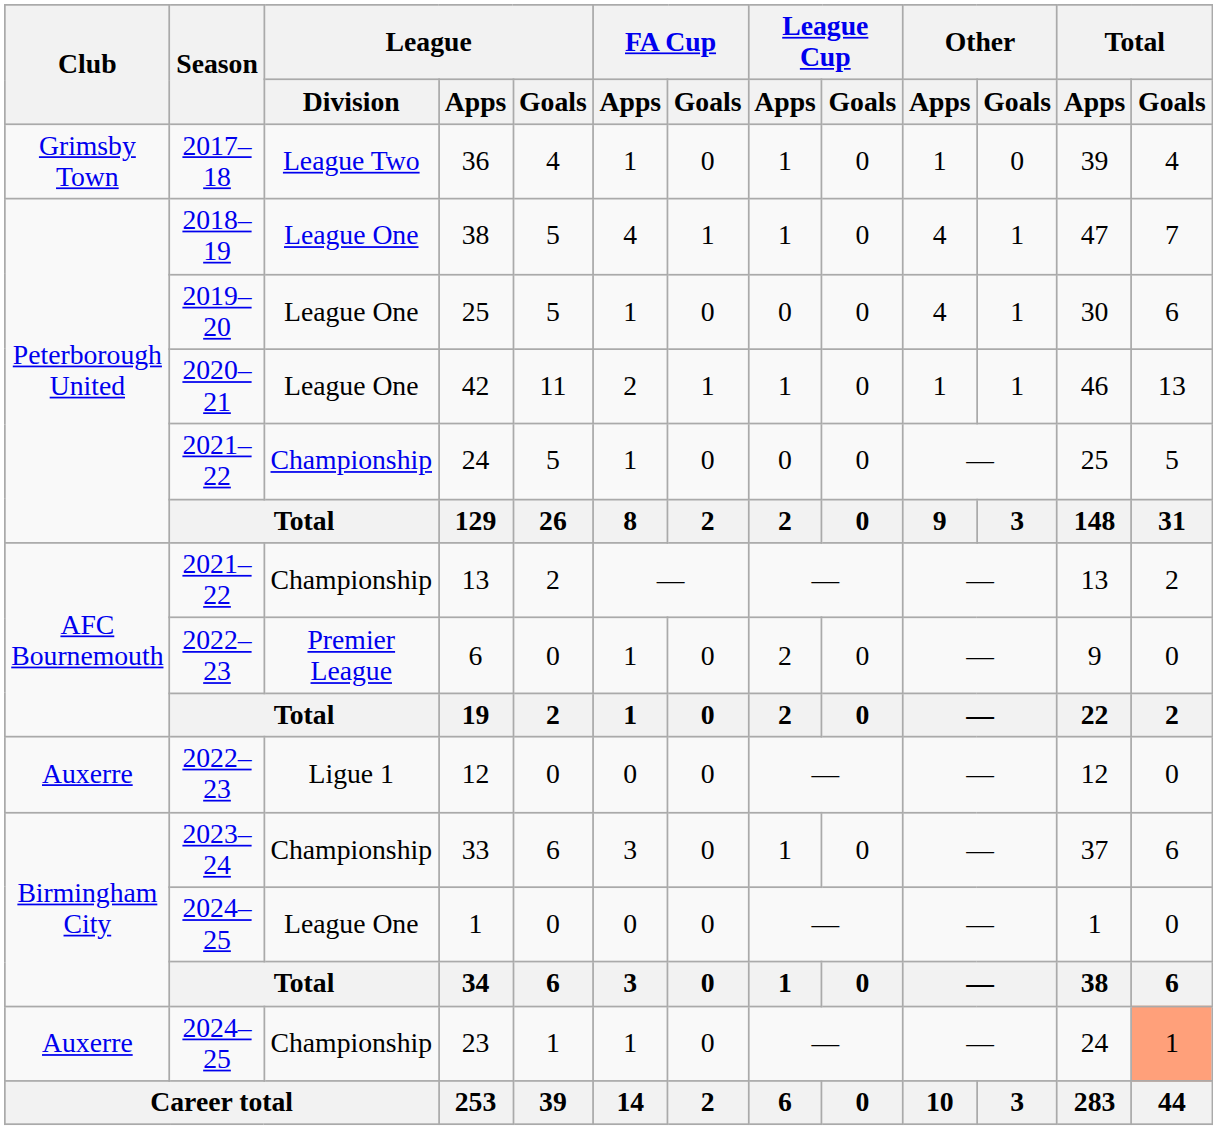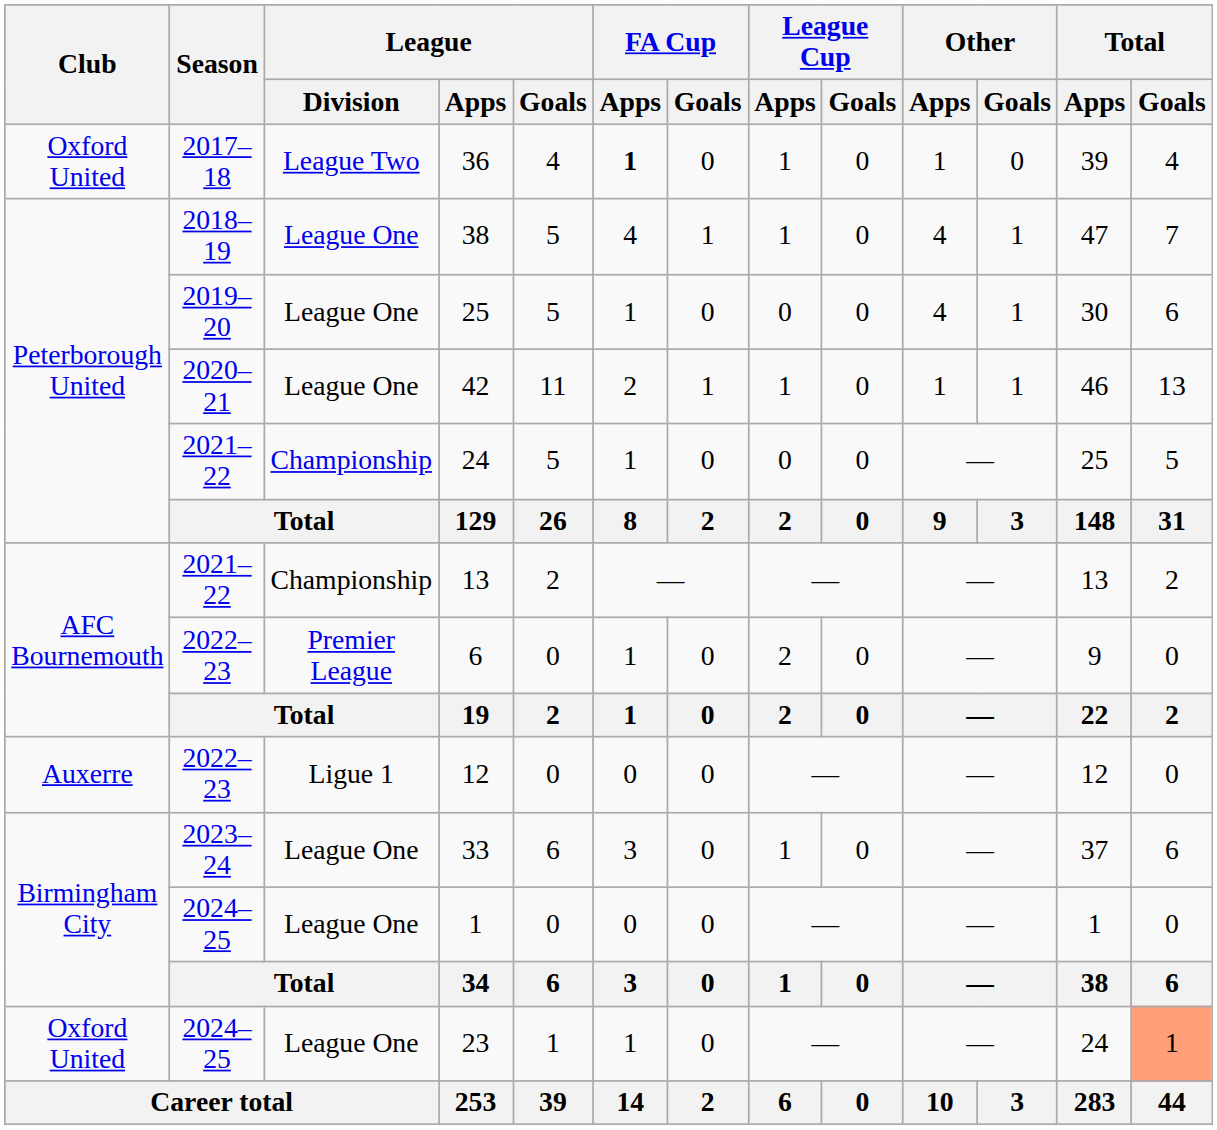(87, 160) Grimsby Town -> (87, 160) Oxford United
(630, 160) normal -> (630, 160) bold
(351, 849) Championship -> (351, 849) League One
(87, 1043) Auxerre -> (87, 1043) Oxford United
(351, 1043) Championship -> (351, 1043) League One
